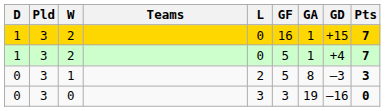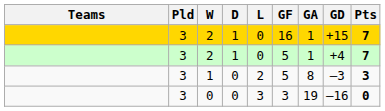columns swapped: (165, 15) <-> (17, 15)
